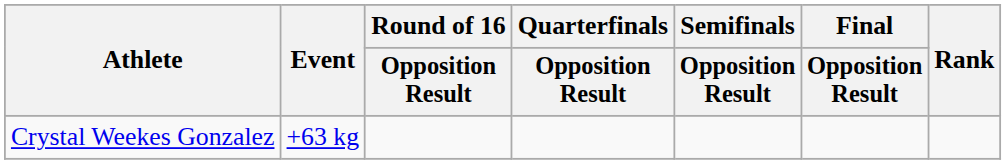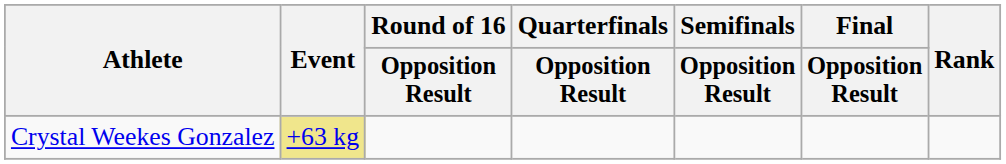(323, 137) no background -> (323, 137) khaki background
